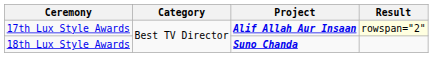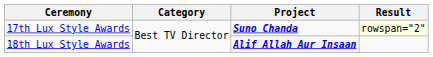(295, 28) Alif Allah Aur Insaan -> (265, 28) Suno Chanda
(265, 44) Suno Chanda -> (295, 44) Alif Allah Aur Insaan
